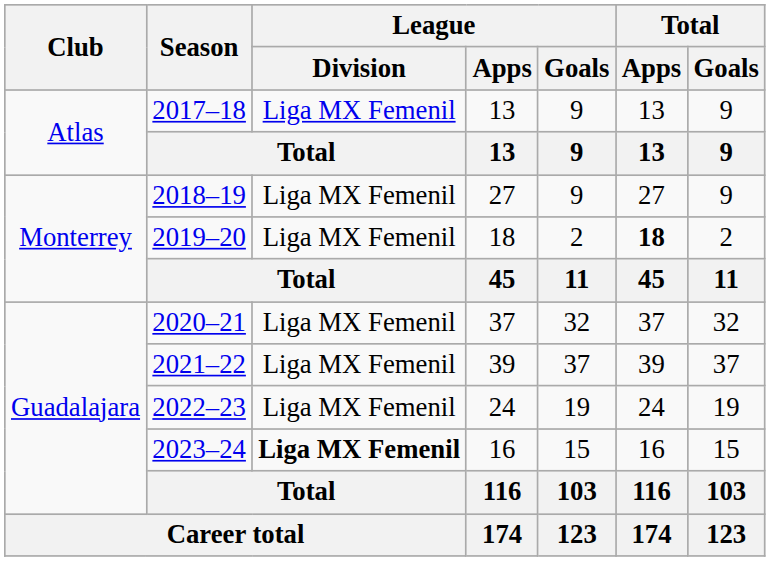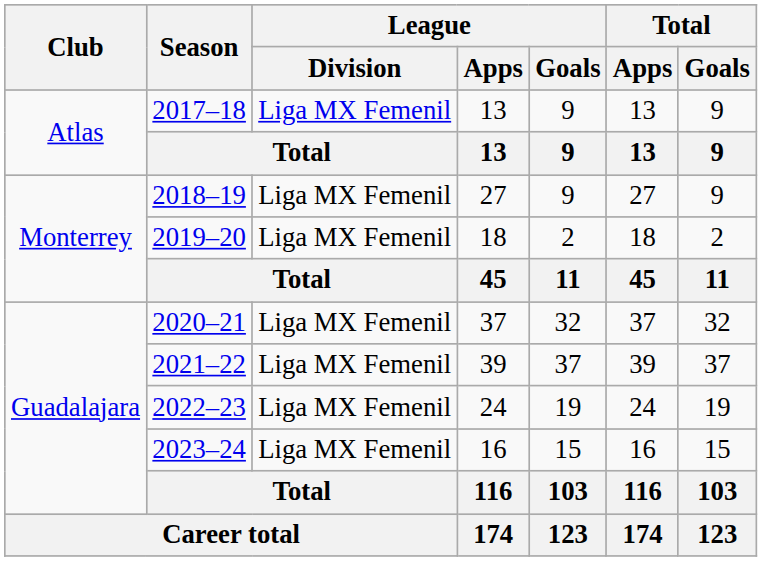(651, 237) bold -> (643, 237) normal
(359, 449) bold -> (355, 449) normal
